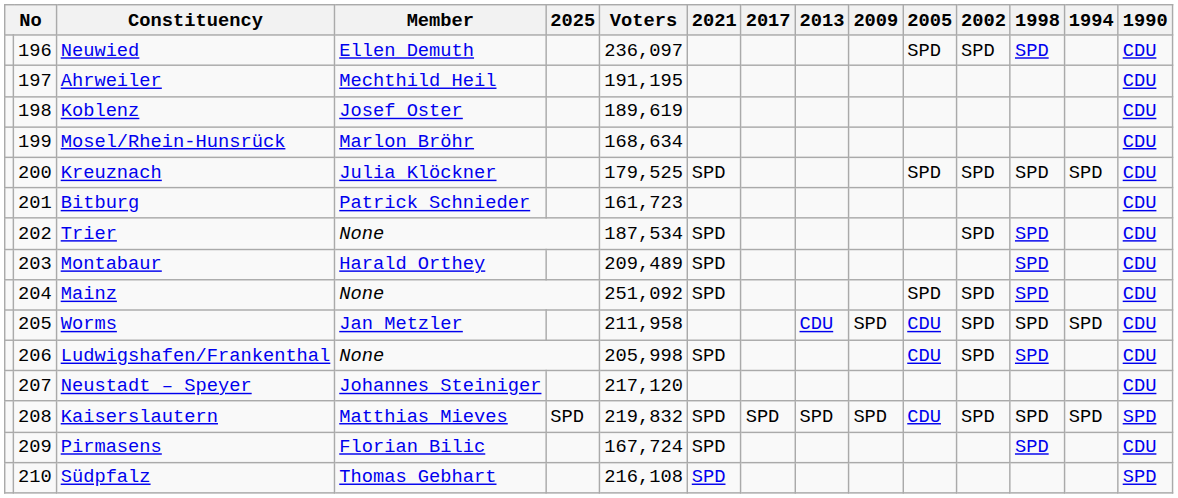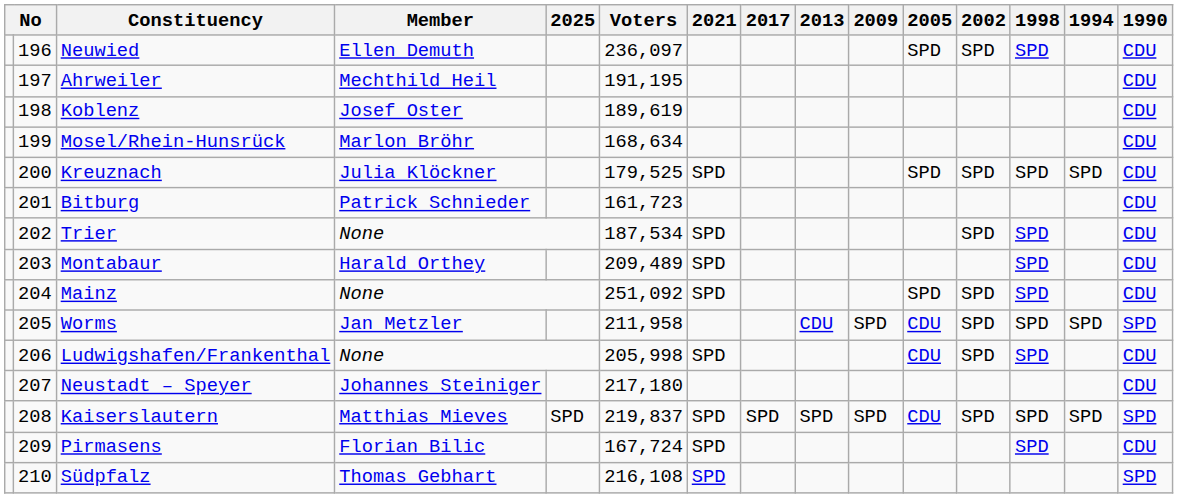(1140, 325) CDU -> (1140, 325) SPD
(644, 386) 217,120 -> (644, 386) 217,180
(644, 417) 219,832 -> (644, 417) 219,837
